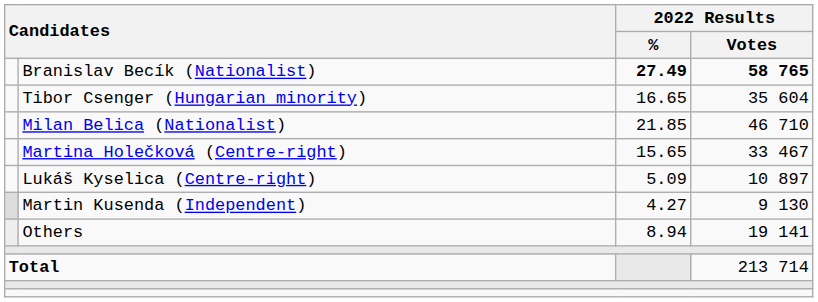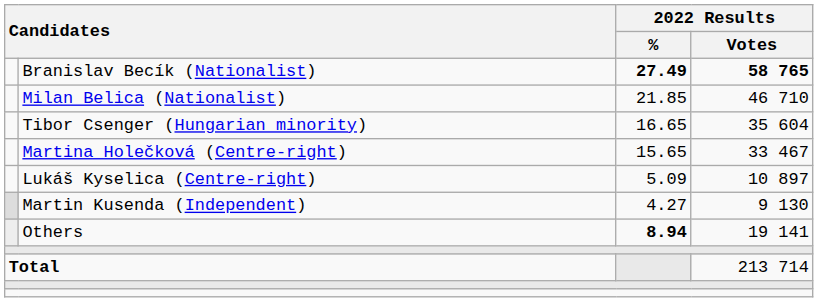rows swapped: (154, 125) <-> (195, 98)
(667, 232) normal -> (667, 232) bold
